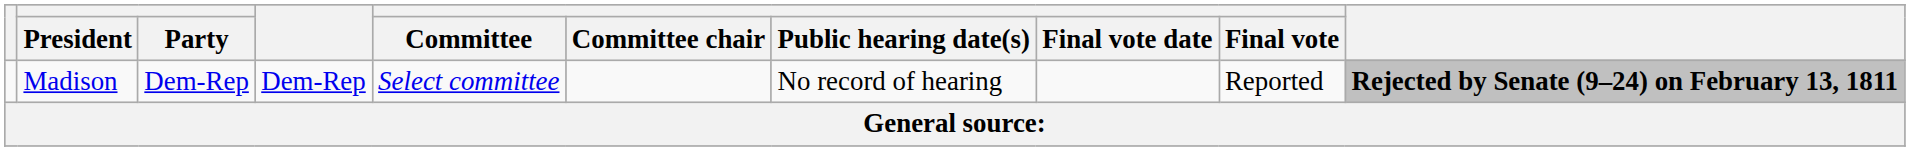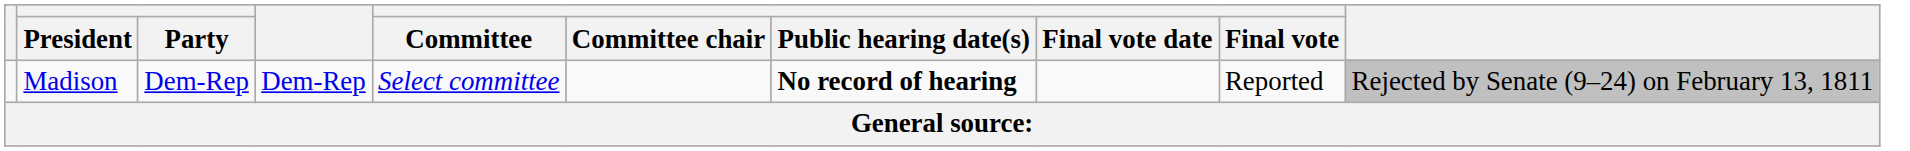(890, 80) normal -> (897, 80) bold
(1625, 80) bold -> (1612, 80) normal
